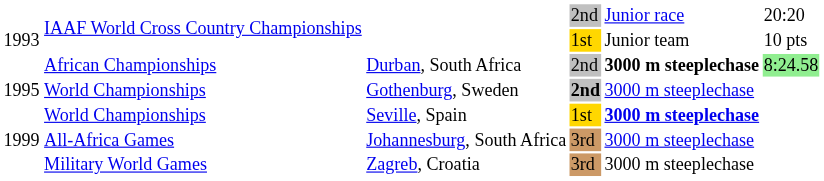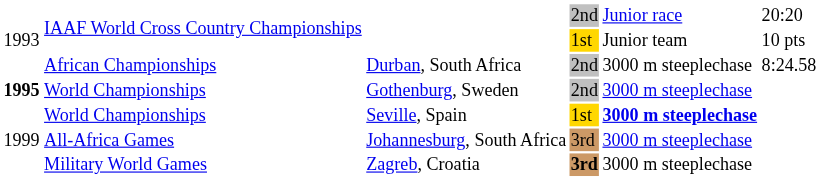(682, 65) bold -> (677, 65) normal
(791, 65) lightgreen background -> (789, 65) no background
(21, 90) normal -> (21, 90) bold
(585, 90) bold -> (584, 90) normal
(583, 164) normal -> (584, 164) bold
